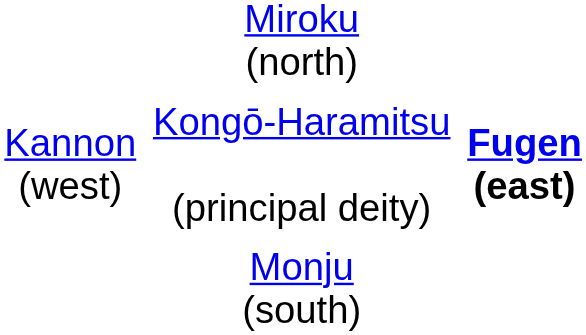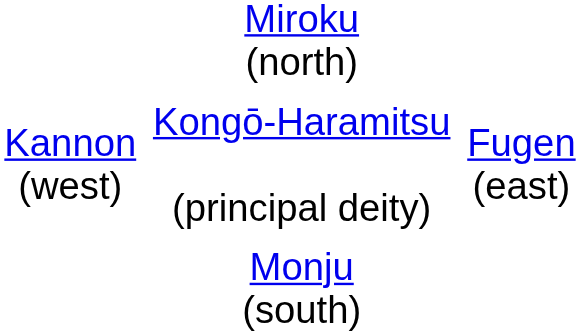(525, 164) bold -> (521, 164) normal
